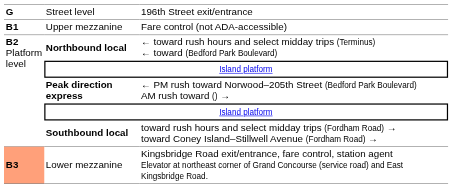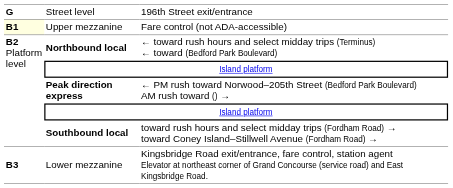(12, 27) no background -> (12, 27) lightyellow background
(12, 165) lightsalmon background -> (12, 165) no background
